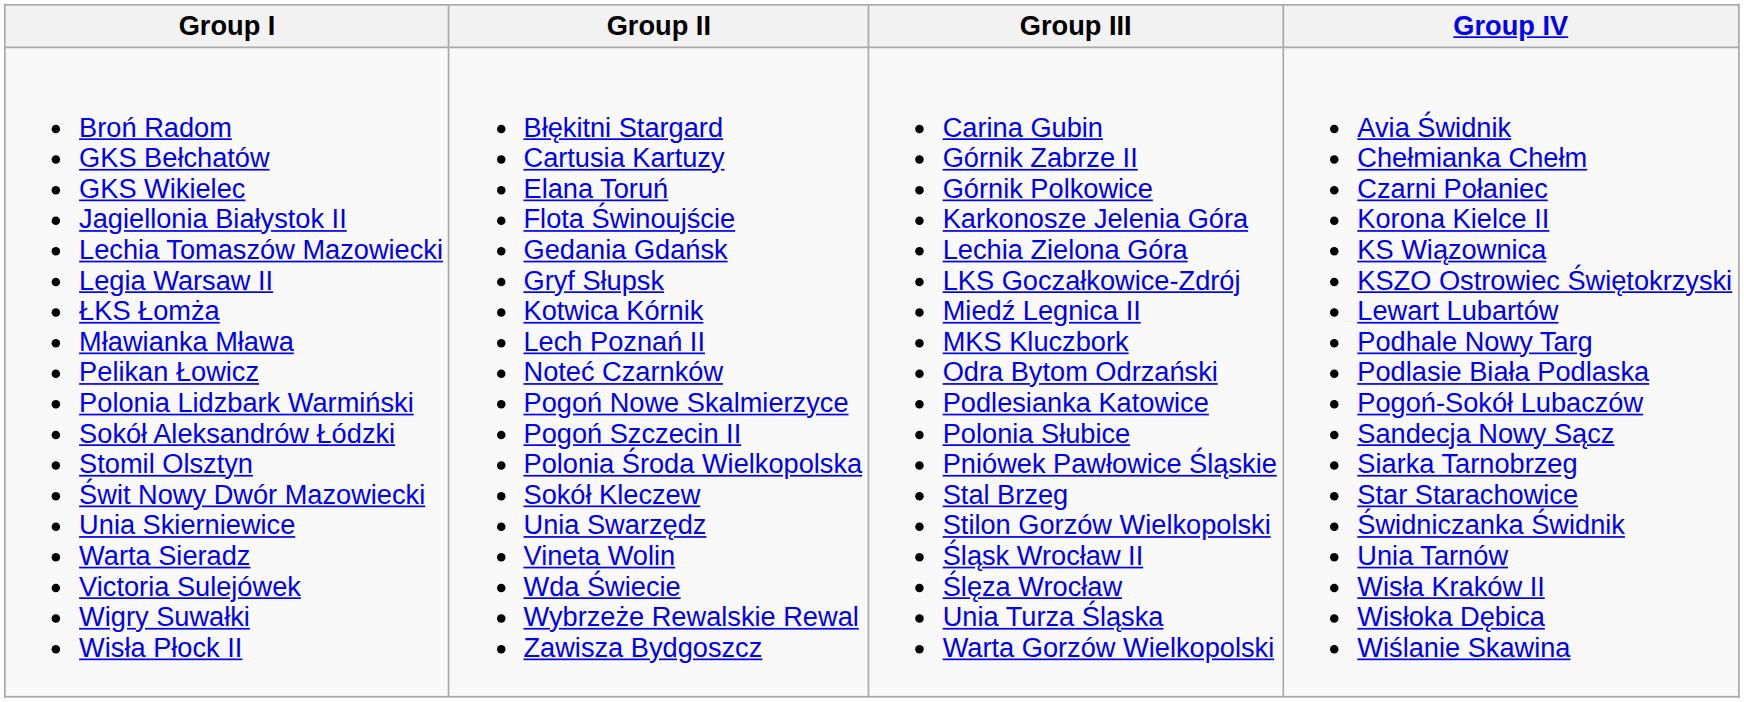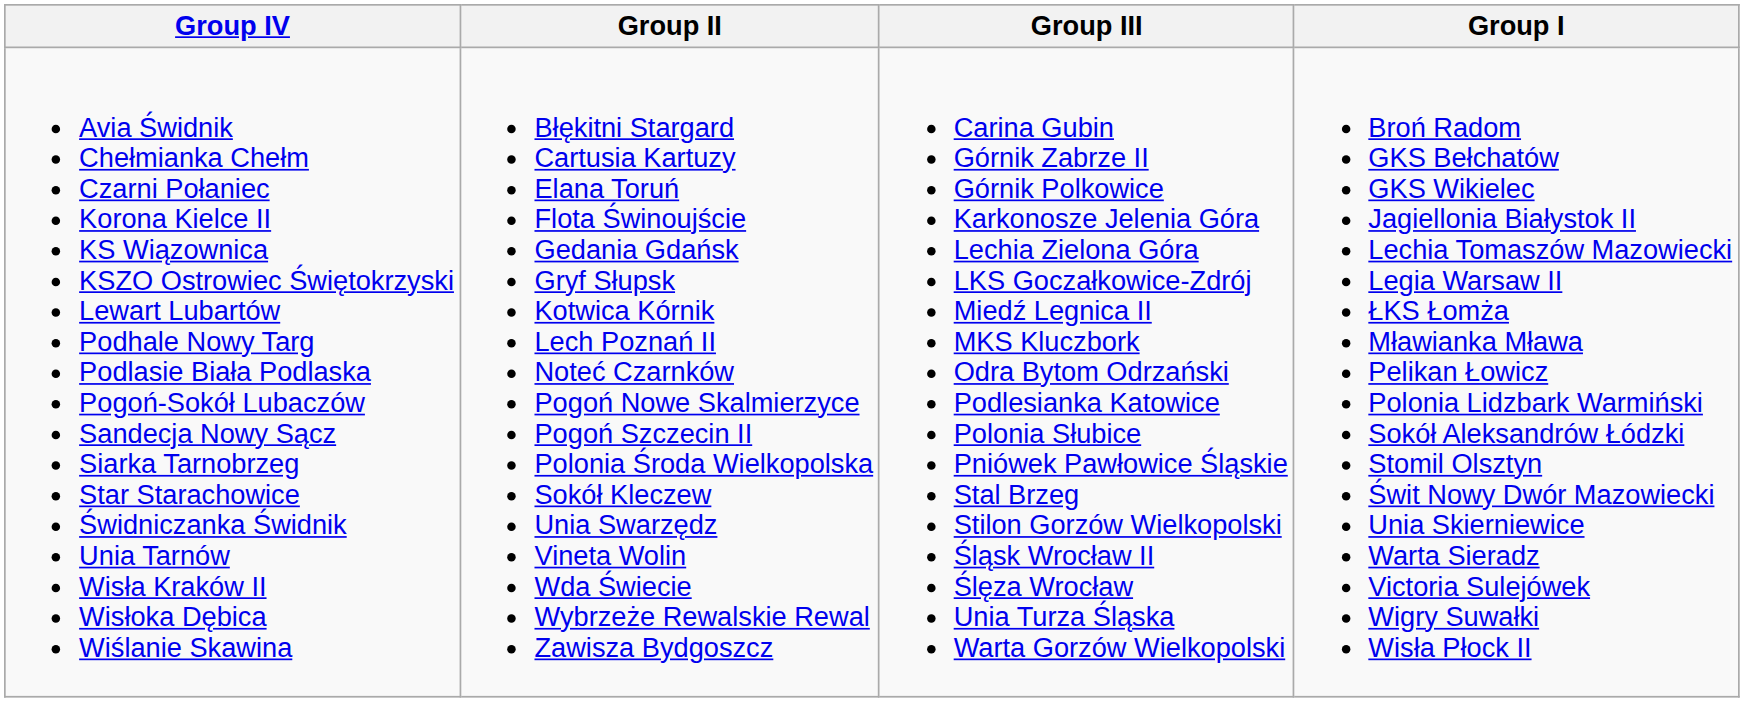columns swapped: (227, 26) <-> (1511, 26)
